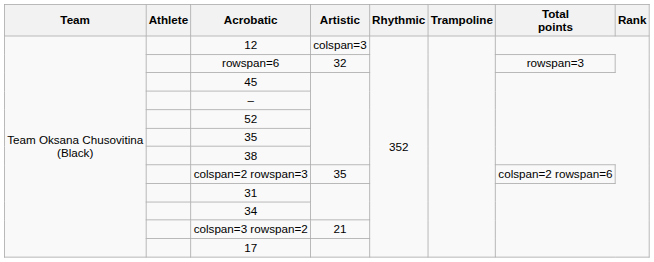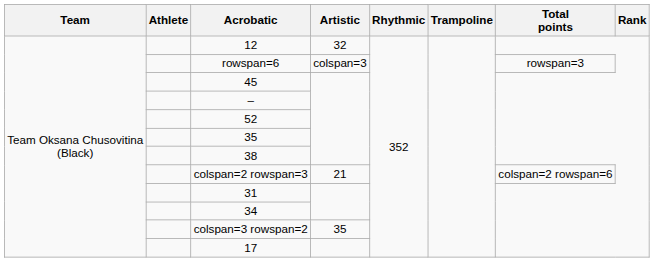(340, 45) colspan=3 -> (340, 45) 32
(340, 64) 32 -> (340, 64) colspan=3
(340, 174) 35 -> (340, 174) 21
(340, 230) 21 -> (340, 230) 35
